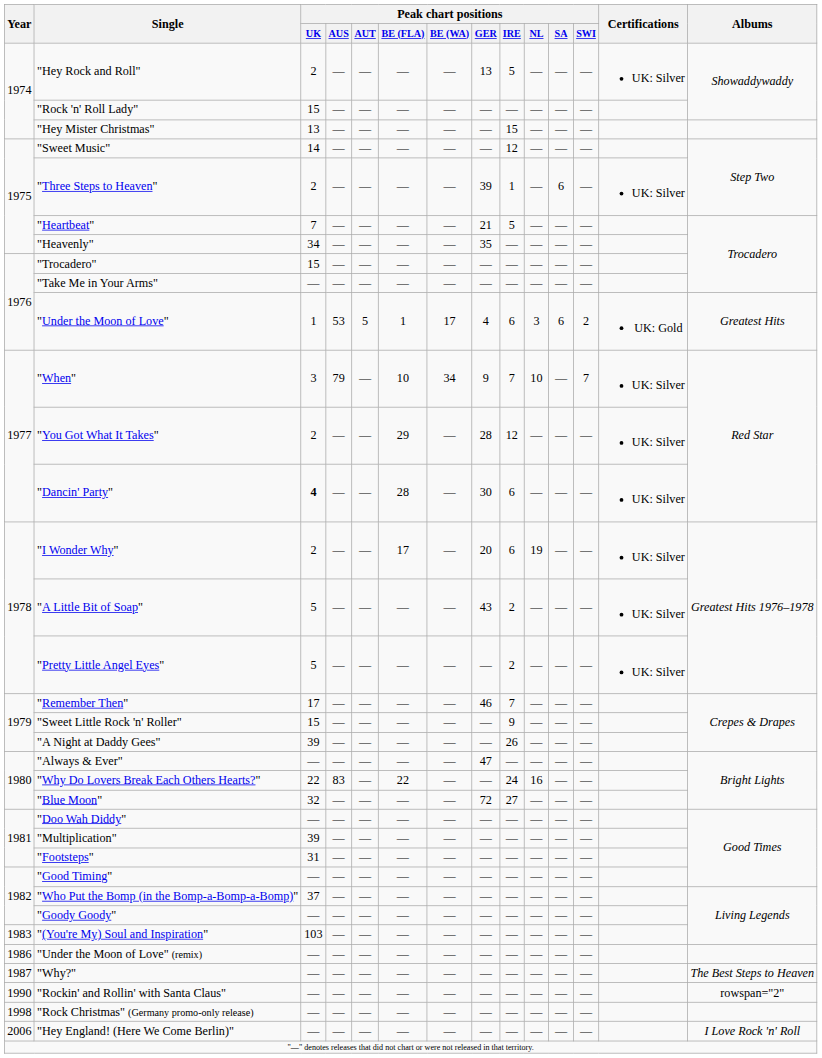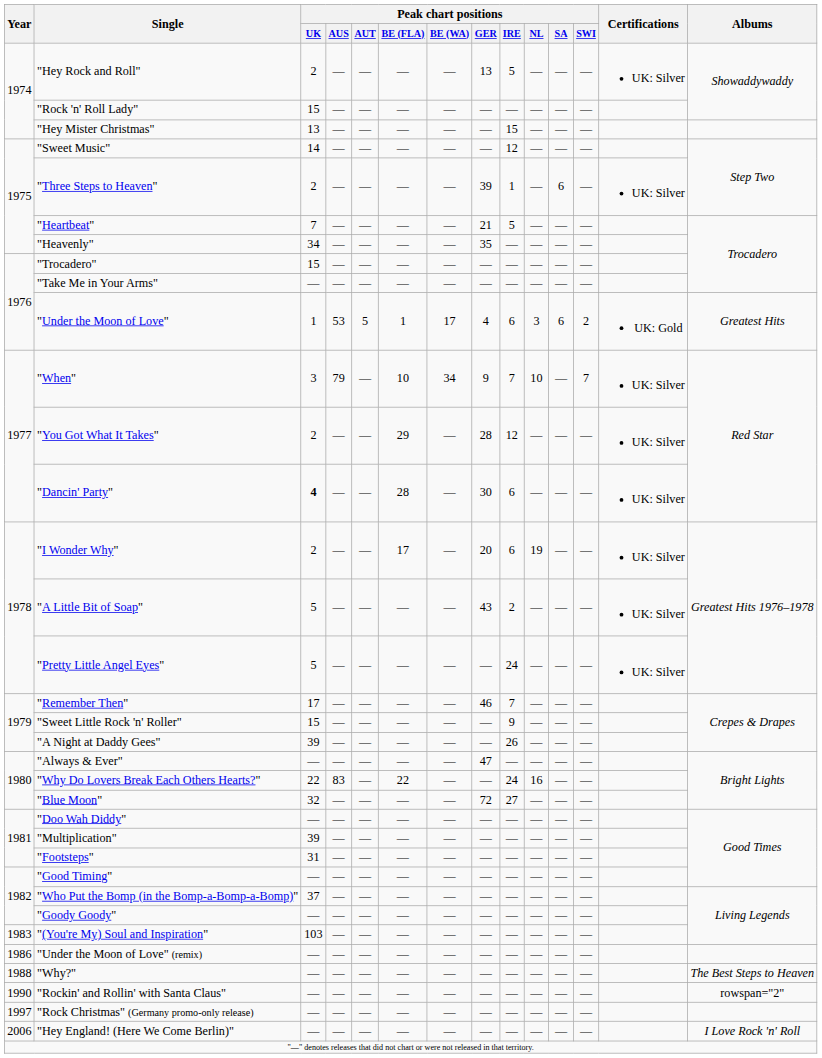(512, 664) 2 -> (512, 664) 24
(19, 973) 1987 -> (19, 973) 1988
(19, 1011) 1998 -> (19, 1011) 1997
